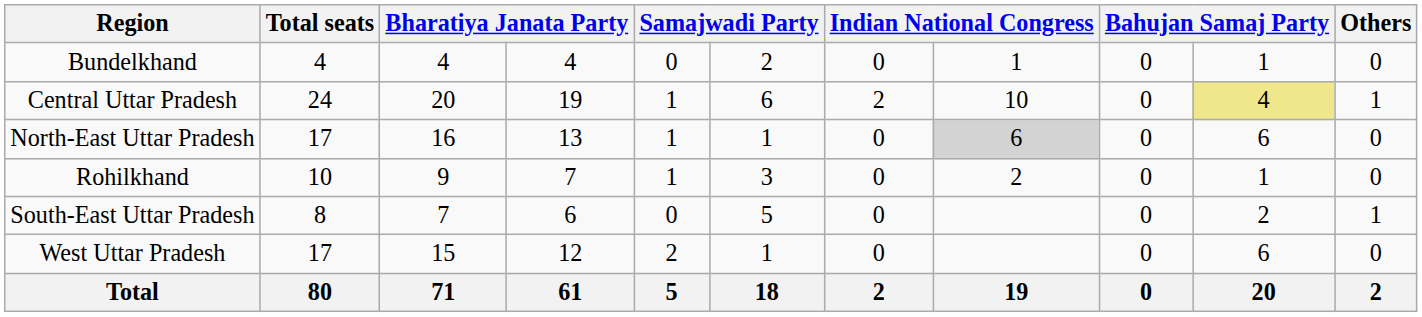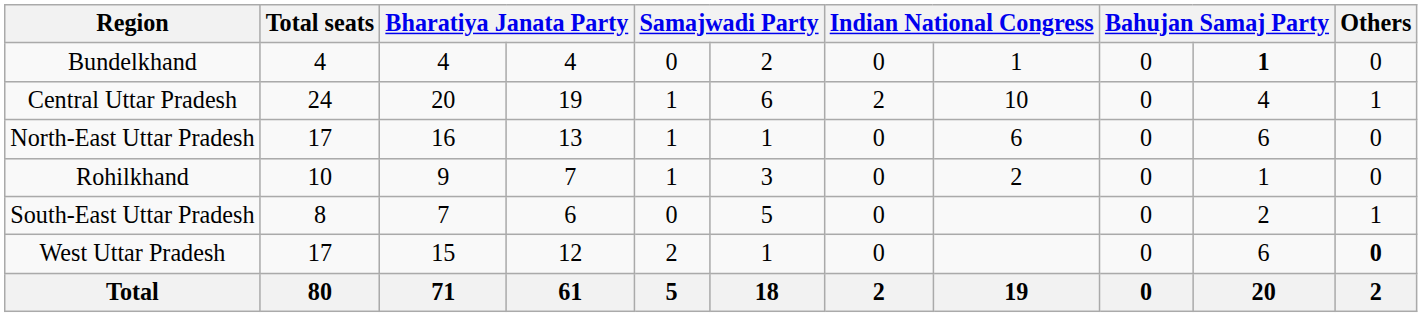(1264, 61) normal -> (1264, 61) bold
(1264, 100) khaki background -> (1264, 100) no background
(1016, 138) lightgrey background -> (1016, 138) no background
(1376, 253) normal -> (1376, 253) bold
